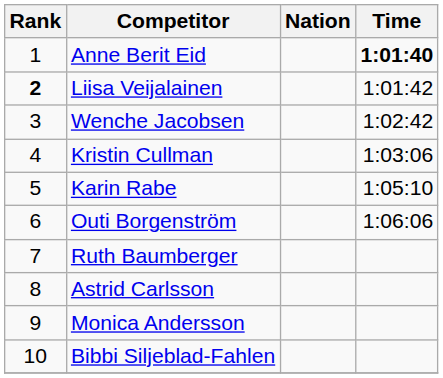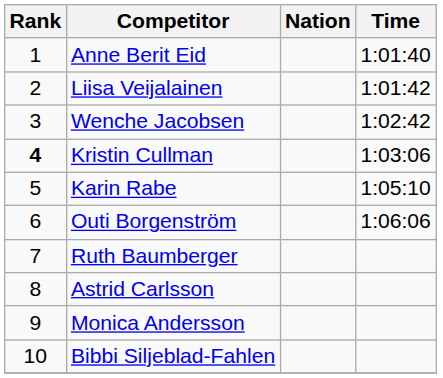(397, 54) bold -> (396, 54) normal
(35, 88) bold -> (35, 88) normal
(35, 155) normal -> (35, 155) bold
